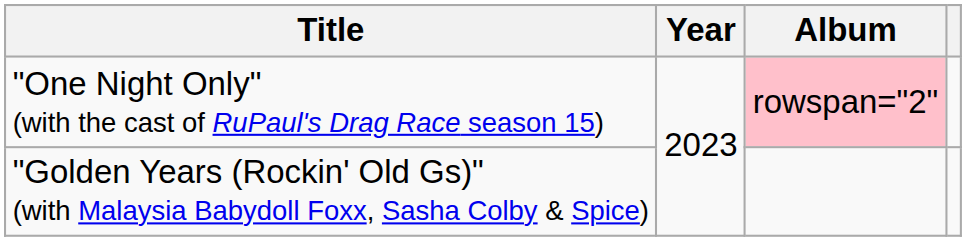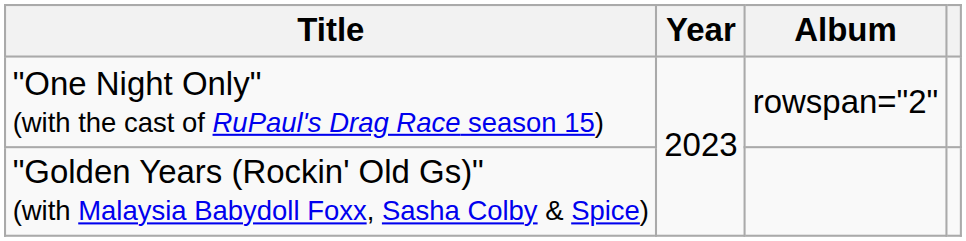(846, 101) pink background -> (846, 101) no background
